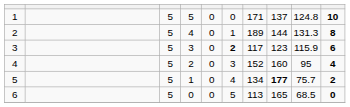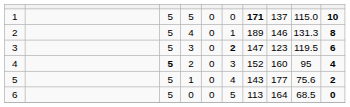(255, 17) normal -> (255, 17) bold
(306, 17) 124.8 -> (306, 17) 115.0
(279, 33) 144 -> (279, 33) 146
(255, 48) 117 -> (255, 48) 147
(306, 48) 115.9 -> (306, 48) 119.5
(170, 64) normal -> (170, 64) bold
(255, 79) 134 -> (255, 79) 143
(279, 79) bold -> (279, 79) normal
(306, 79) 75.7 -> (306, 79) 75.6
(279, 95) 165 -> (279, 95) 164
